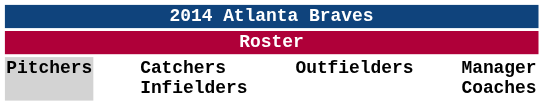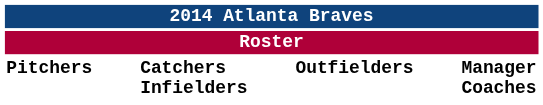(49, 69) lightgrey background -> (49, 69) no background
